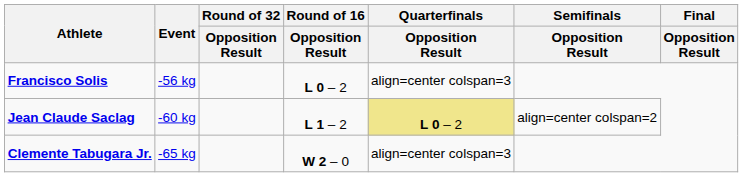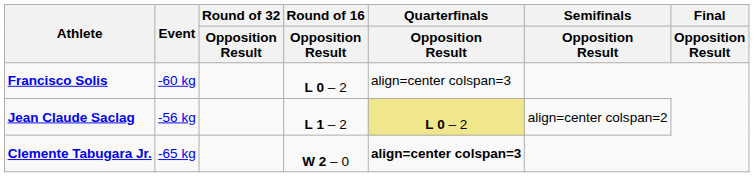(177, 81) -56 kg -> (177, 81) -60 kg
(177, 117) -60 kg -> (177, 117) -56 kg
(441, 154) normal -> (446, 154) bold
